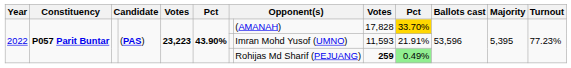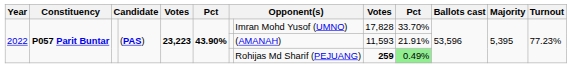(258, 26) (AMANAH) -> (291, 26) Imran Mohd Yusof (UMNO)
(414, 26) gold background -> (414, 26) no background
(291, 41) Imran Mohd Yusof (UMNO) -> (258, 41) (AMANAH)
